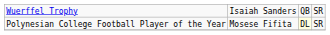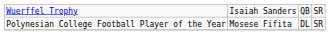(305, 24) lightyellow background -> (305, 24) no background
